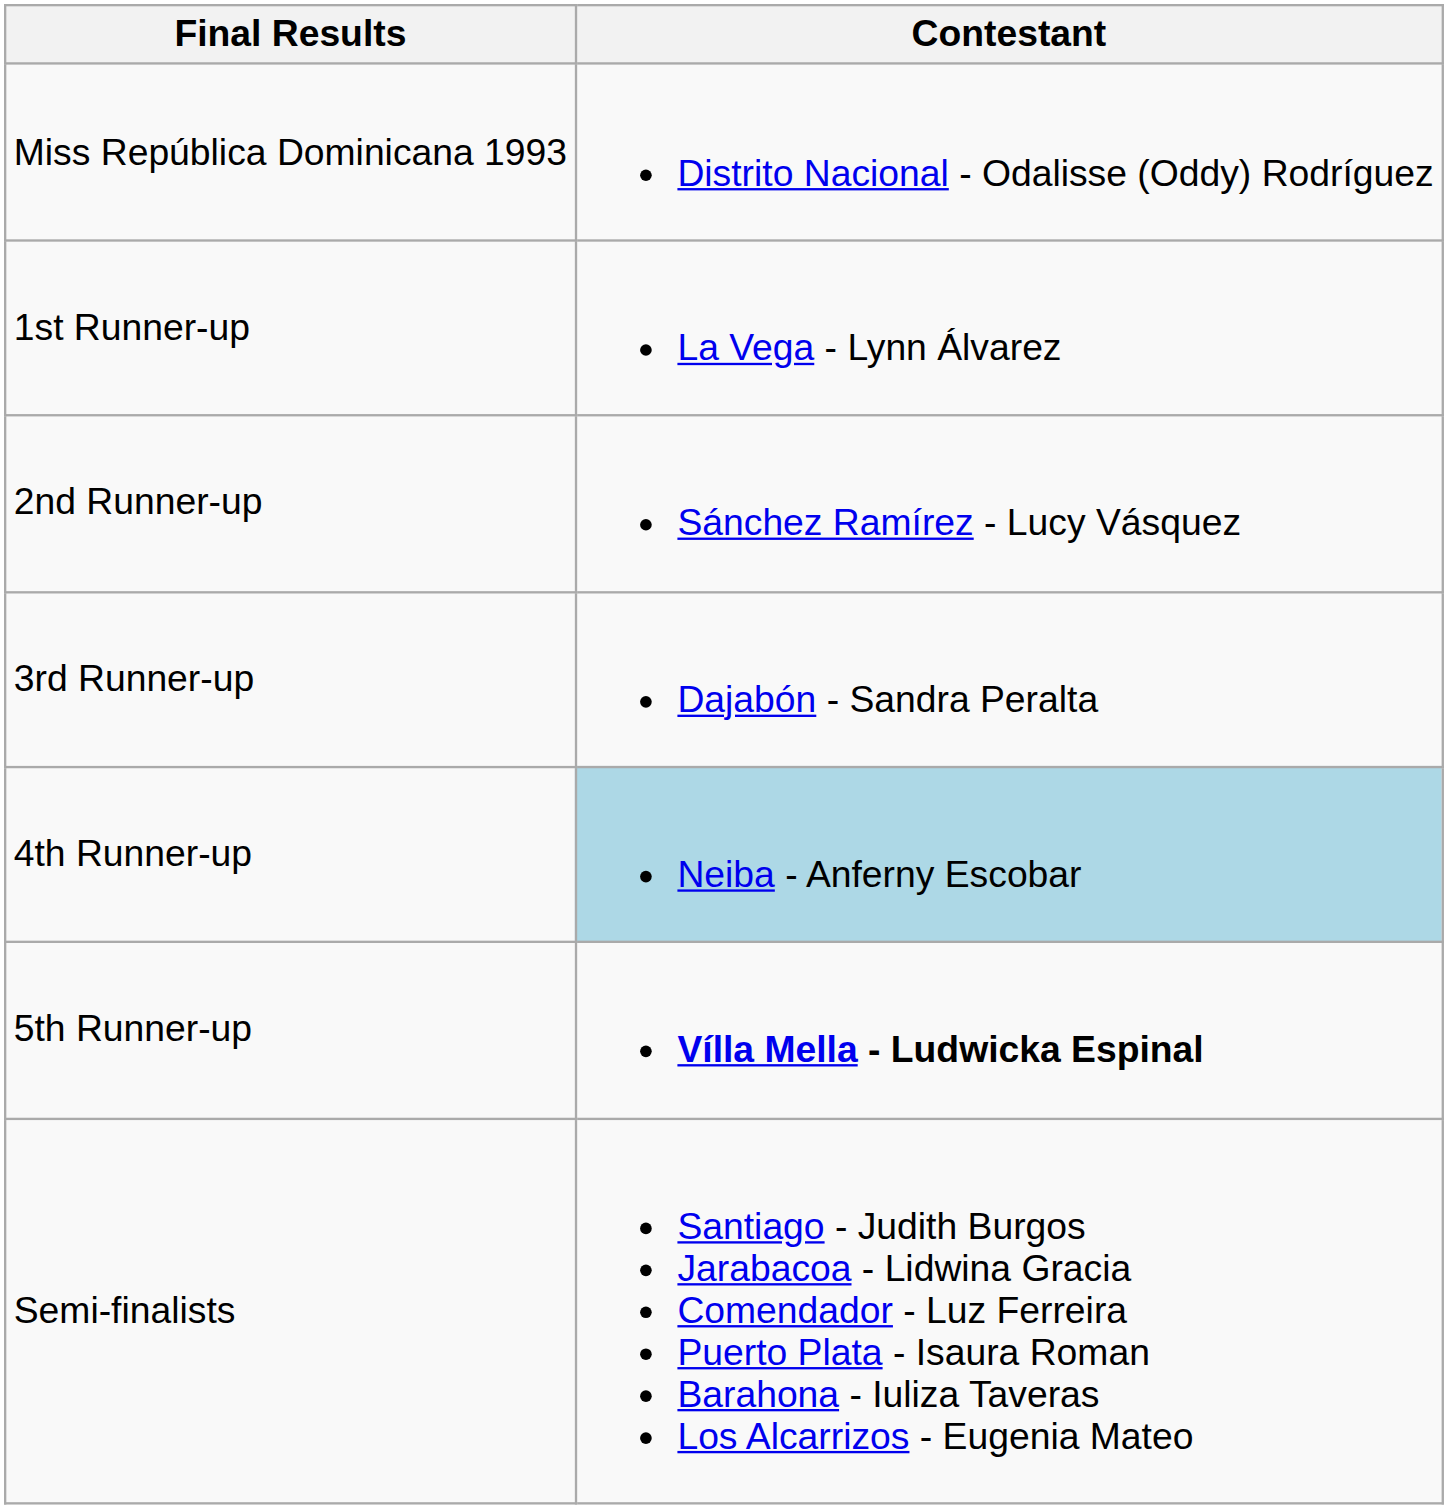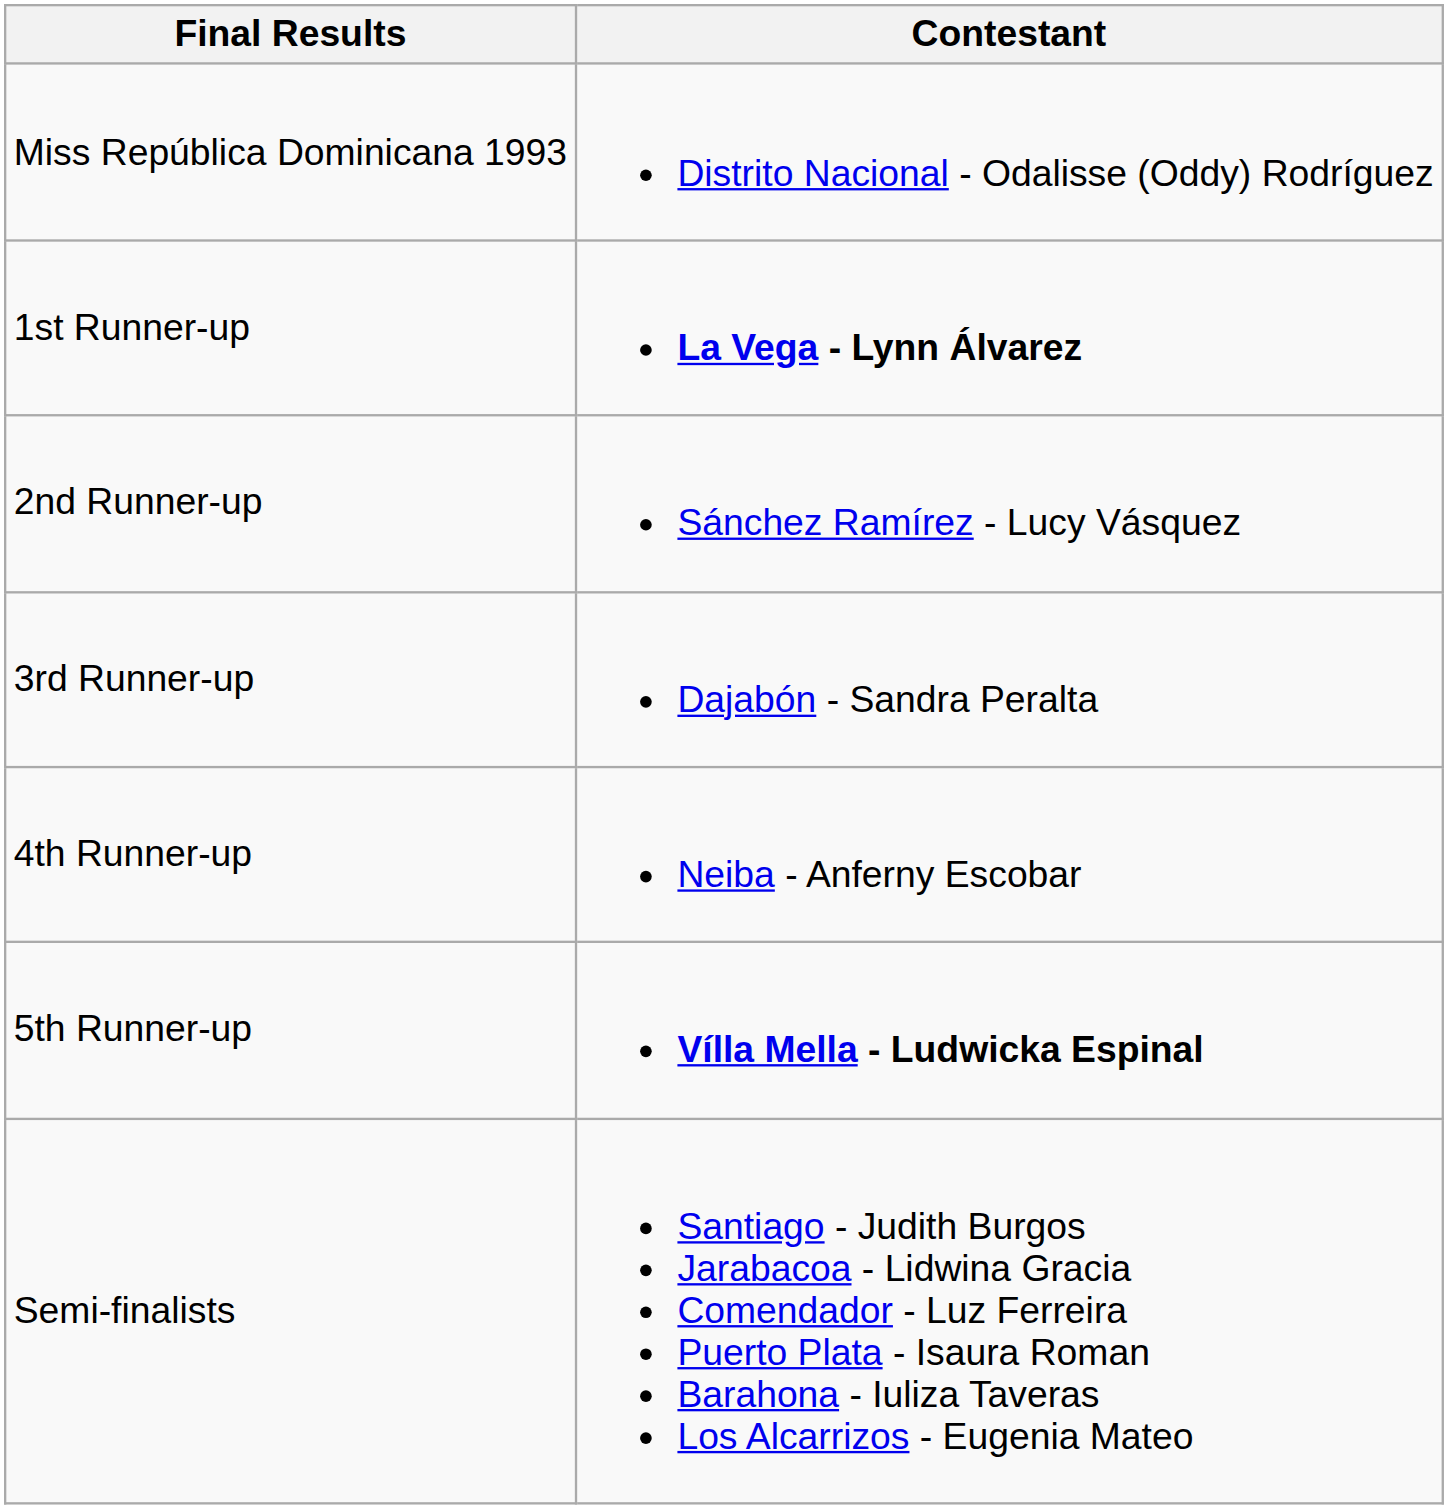(1009, 349) normal -> (1009, 349) bold
(1009, 876) lightblue background -> (1009, 876) no background
